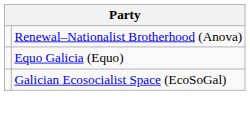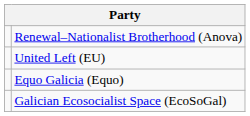+ row: (60, 57)
